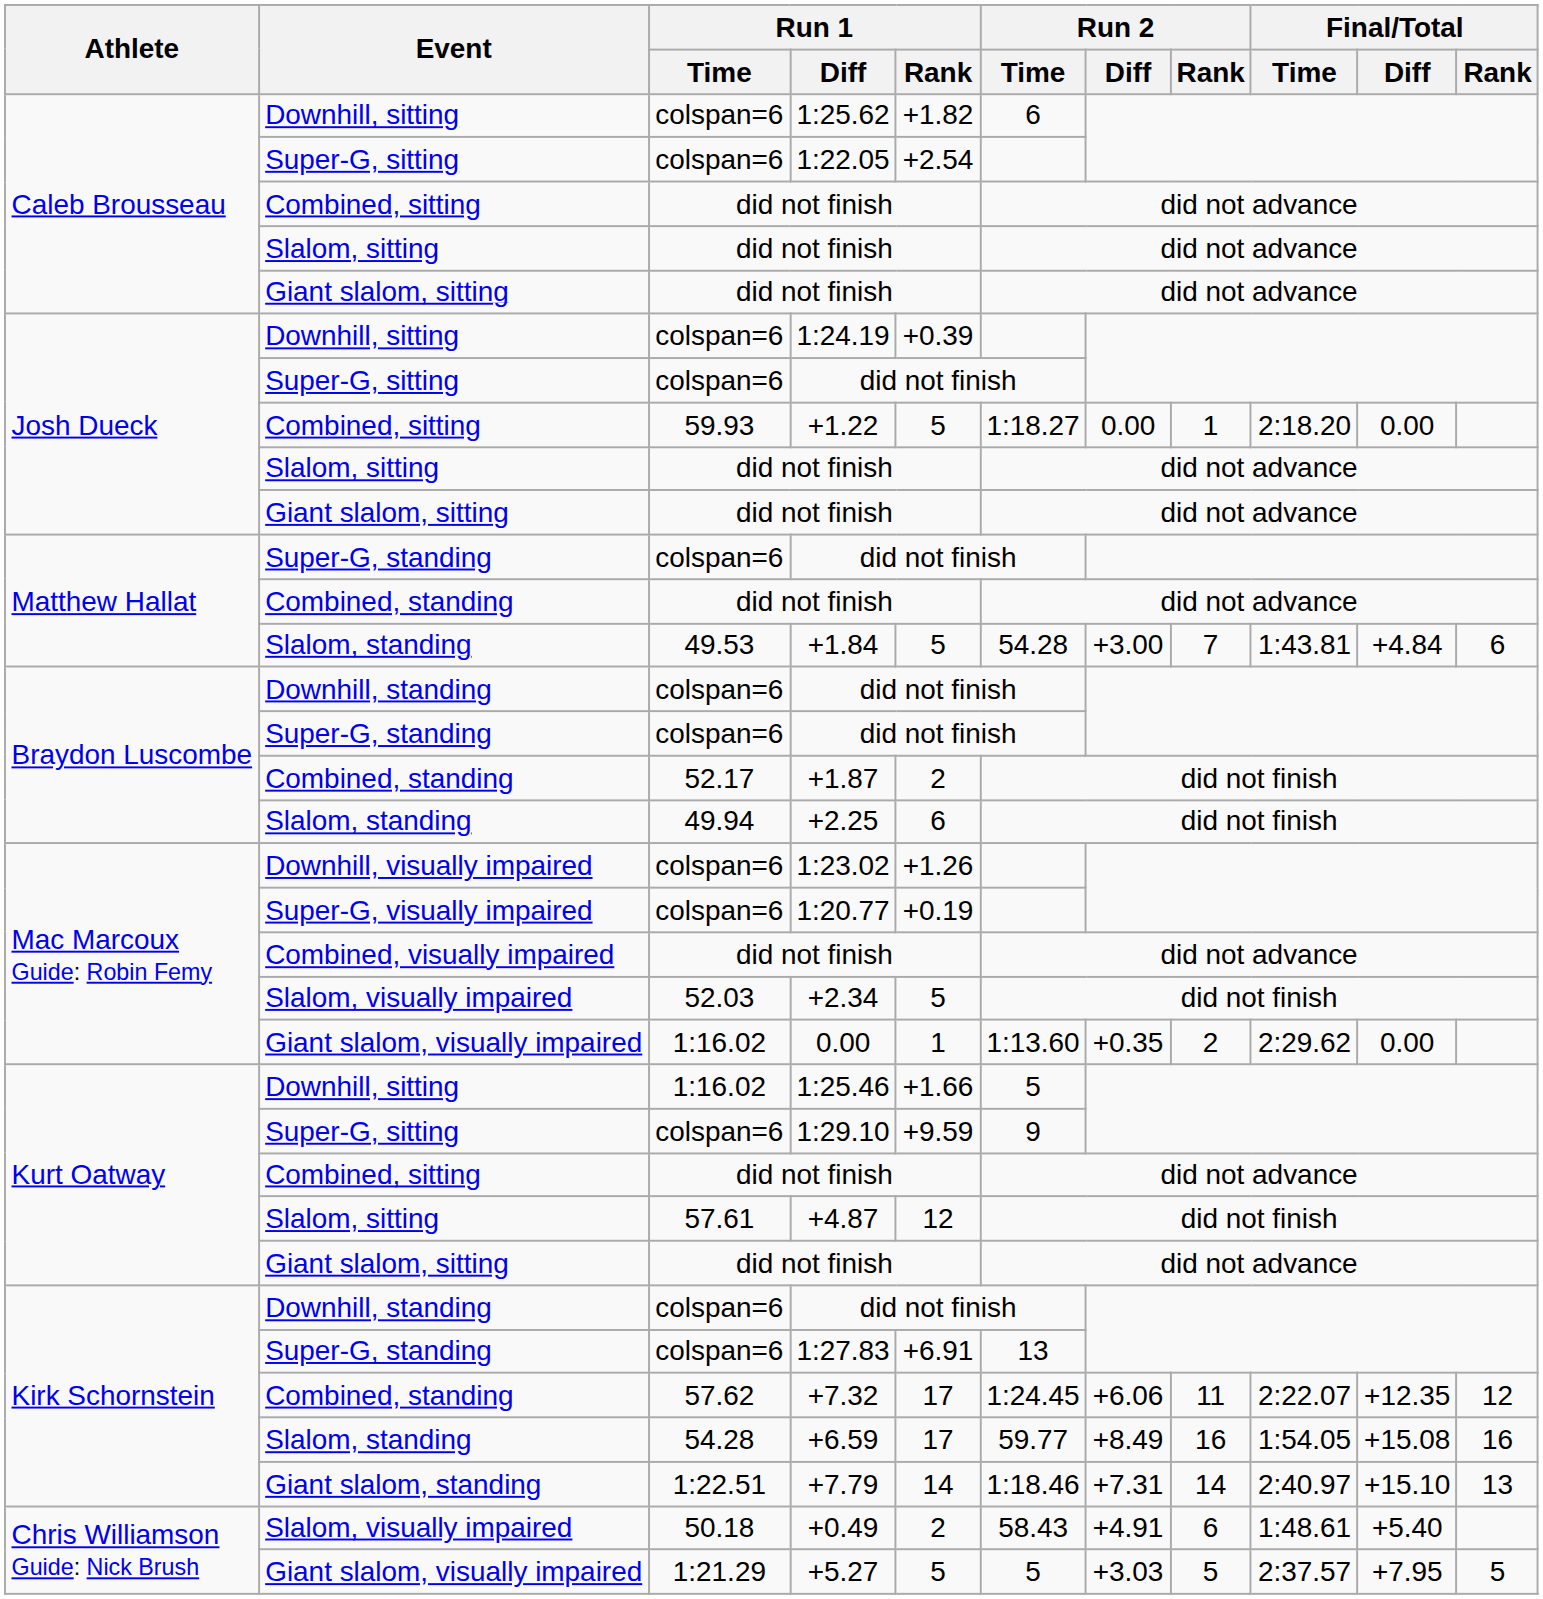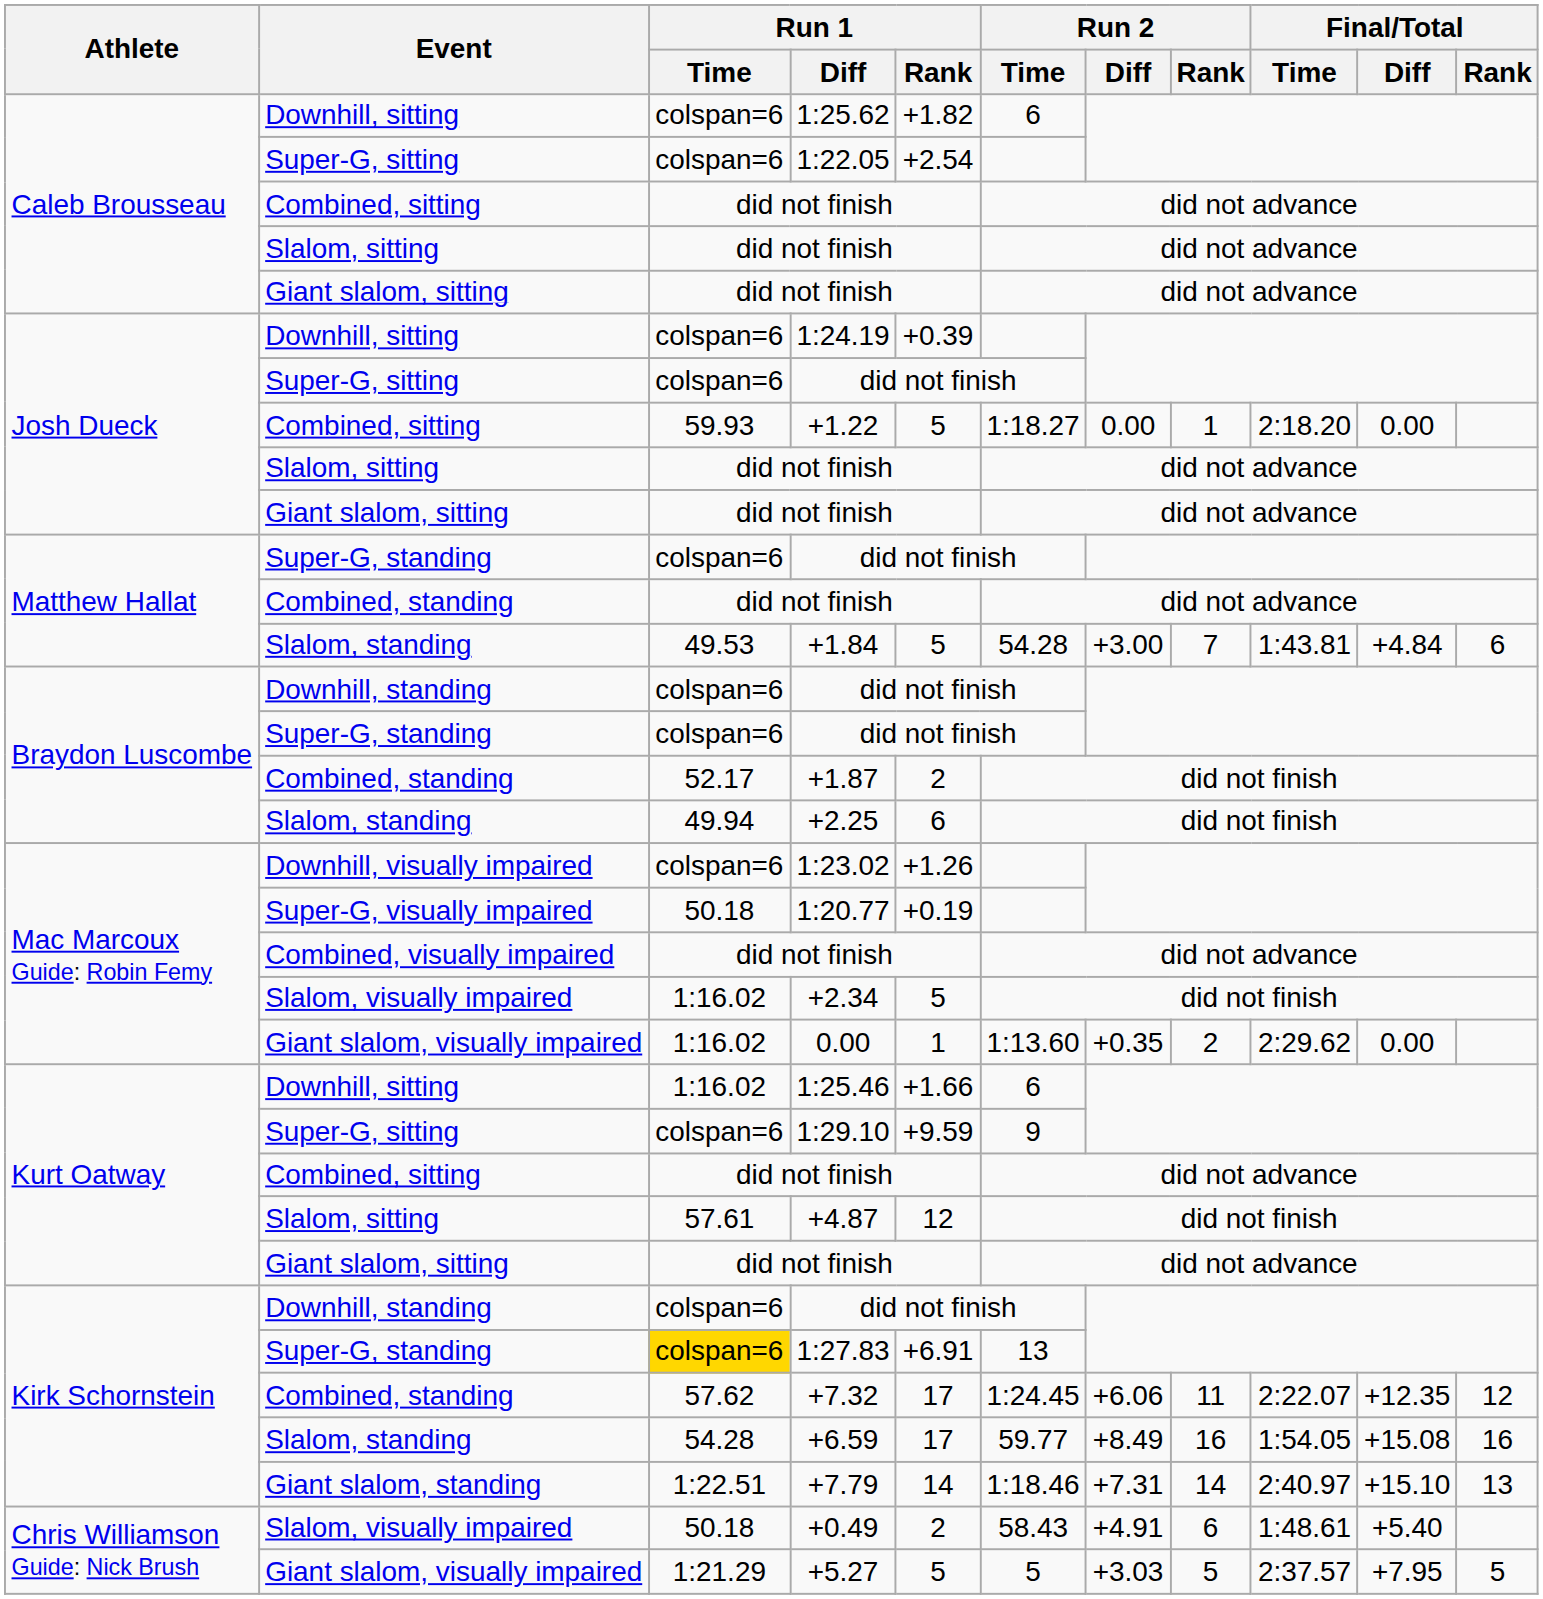(719, 910) colspan=6 -> (719, 910) 50.18
(719, 998) 52.03 -> (719, 998) 1:16.02
(1033, 1087) 5 -> (1033, 1087) 6
(719, 1351) no background -> (719, 1351) gold background
